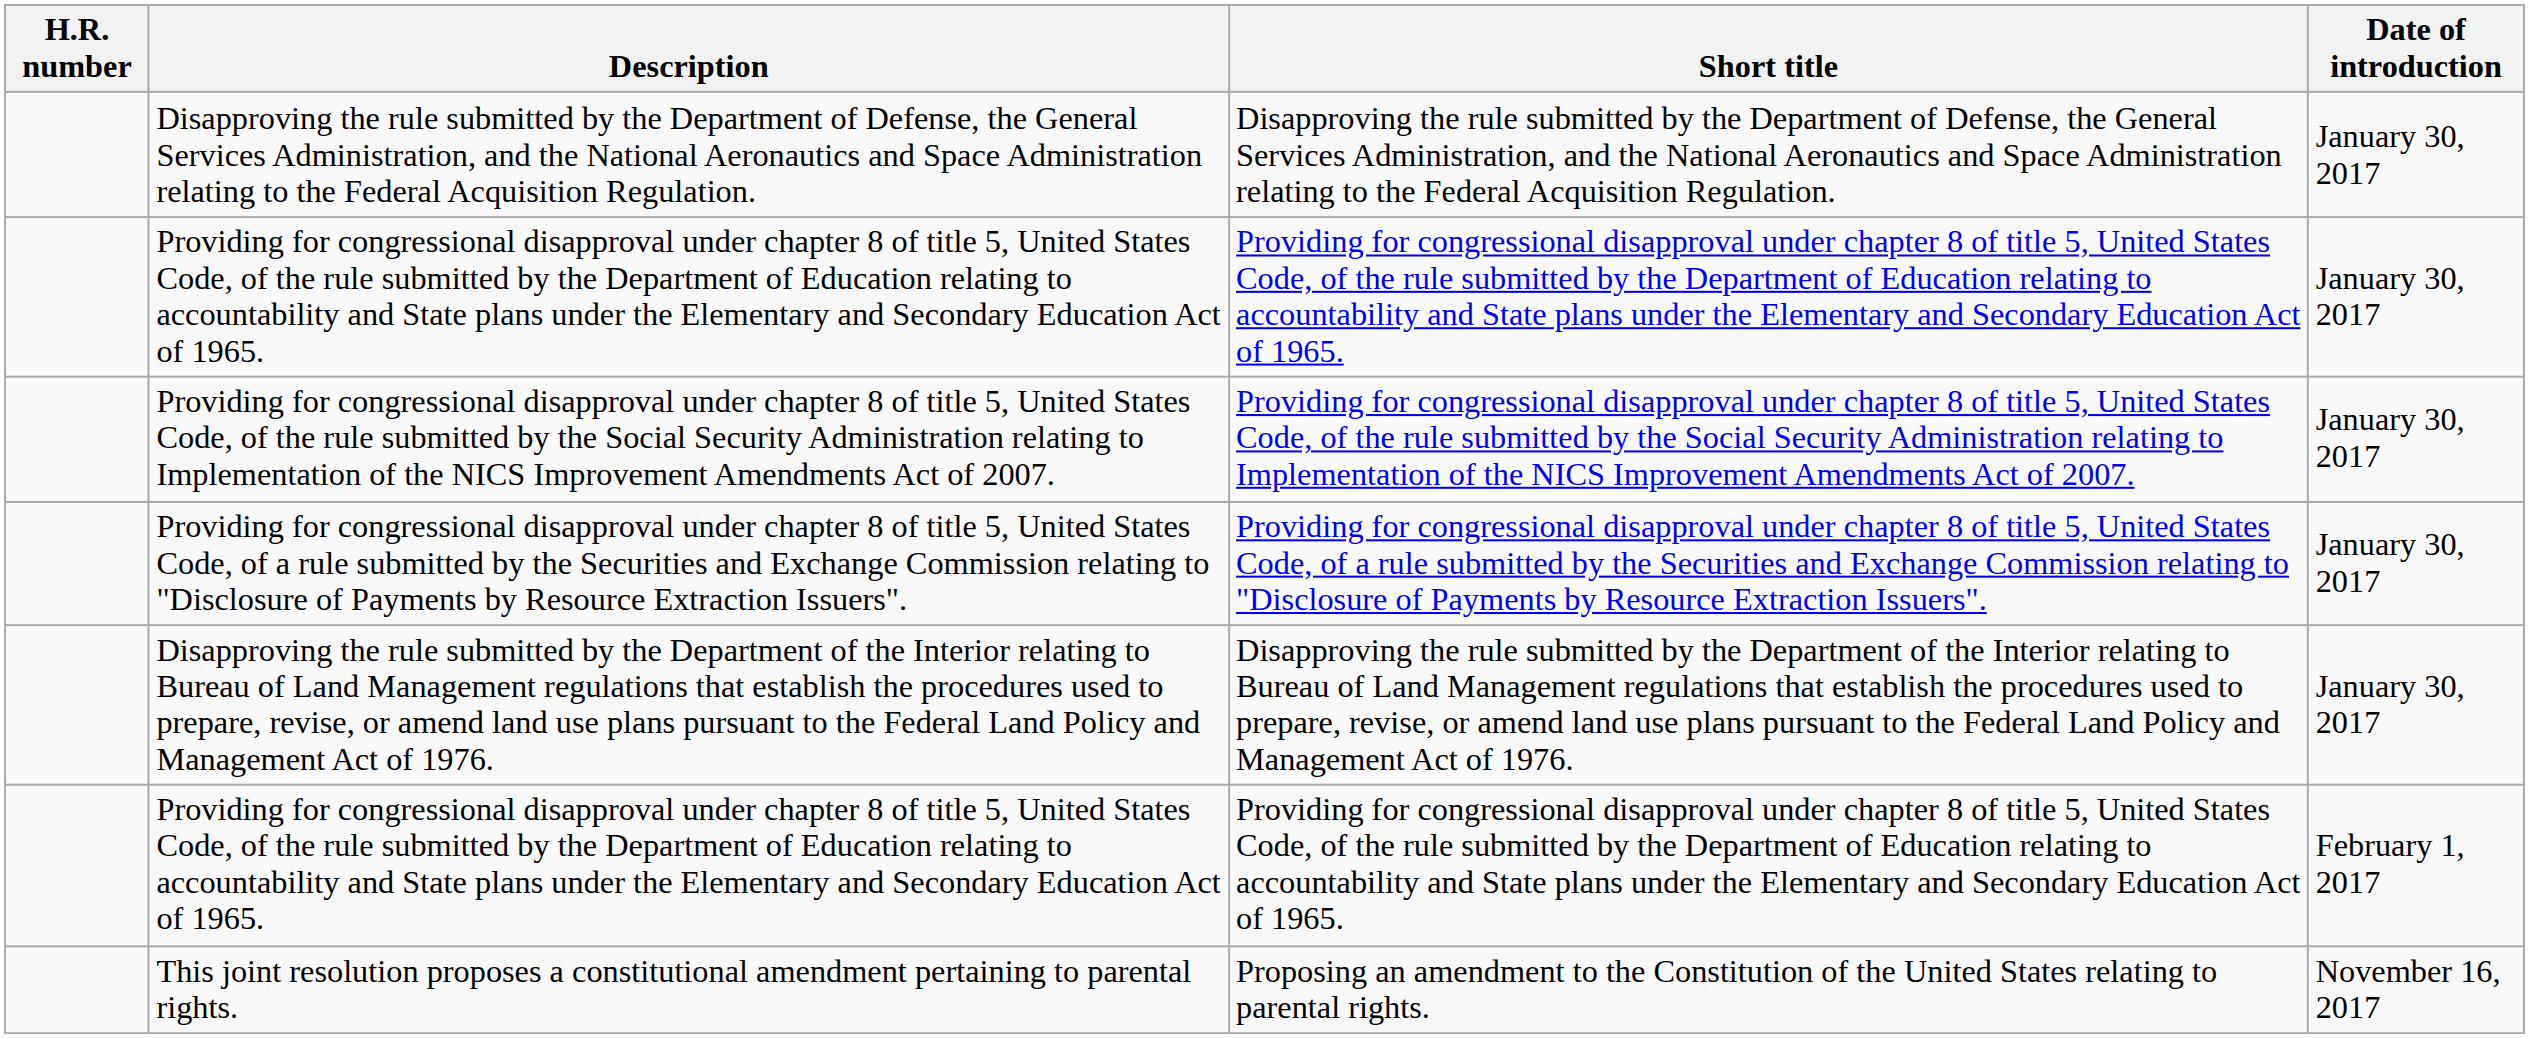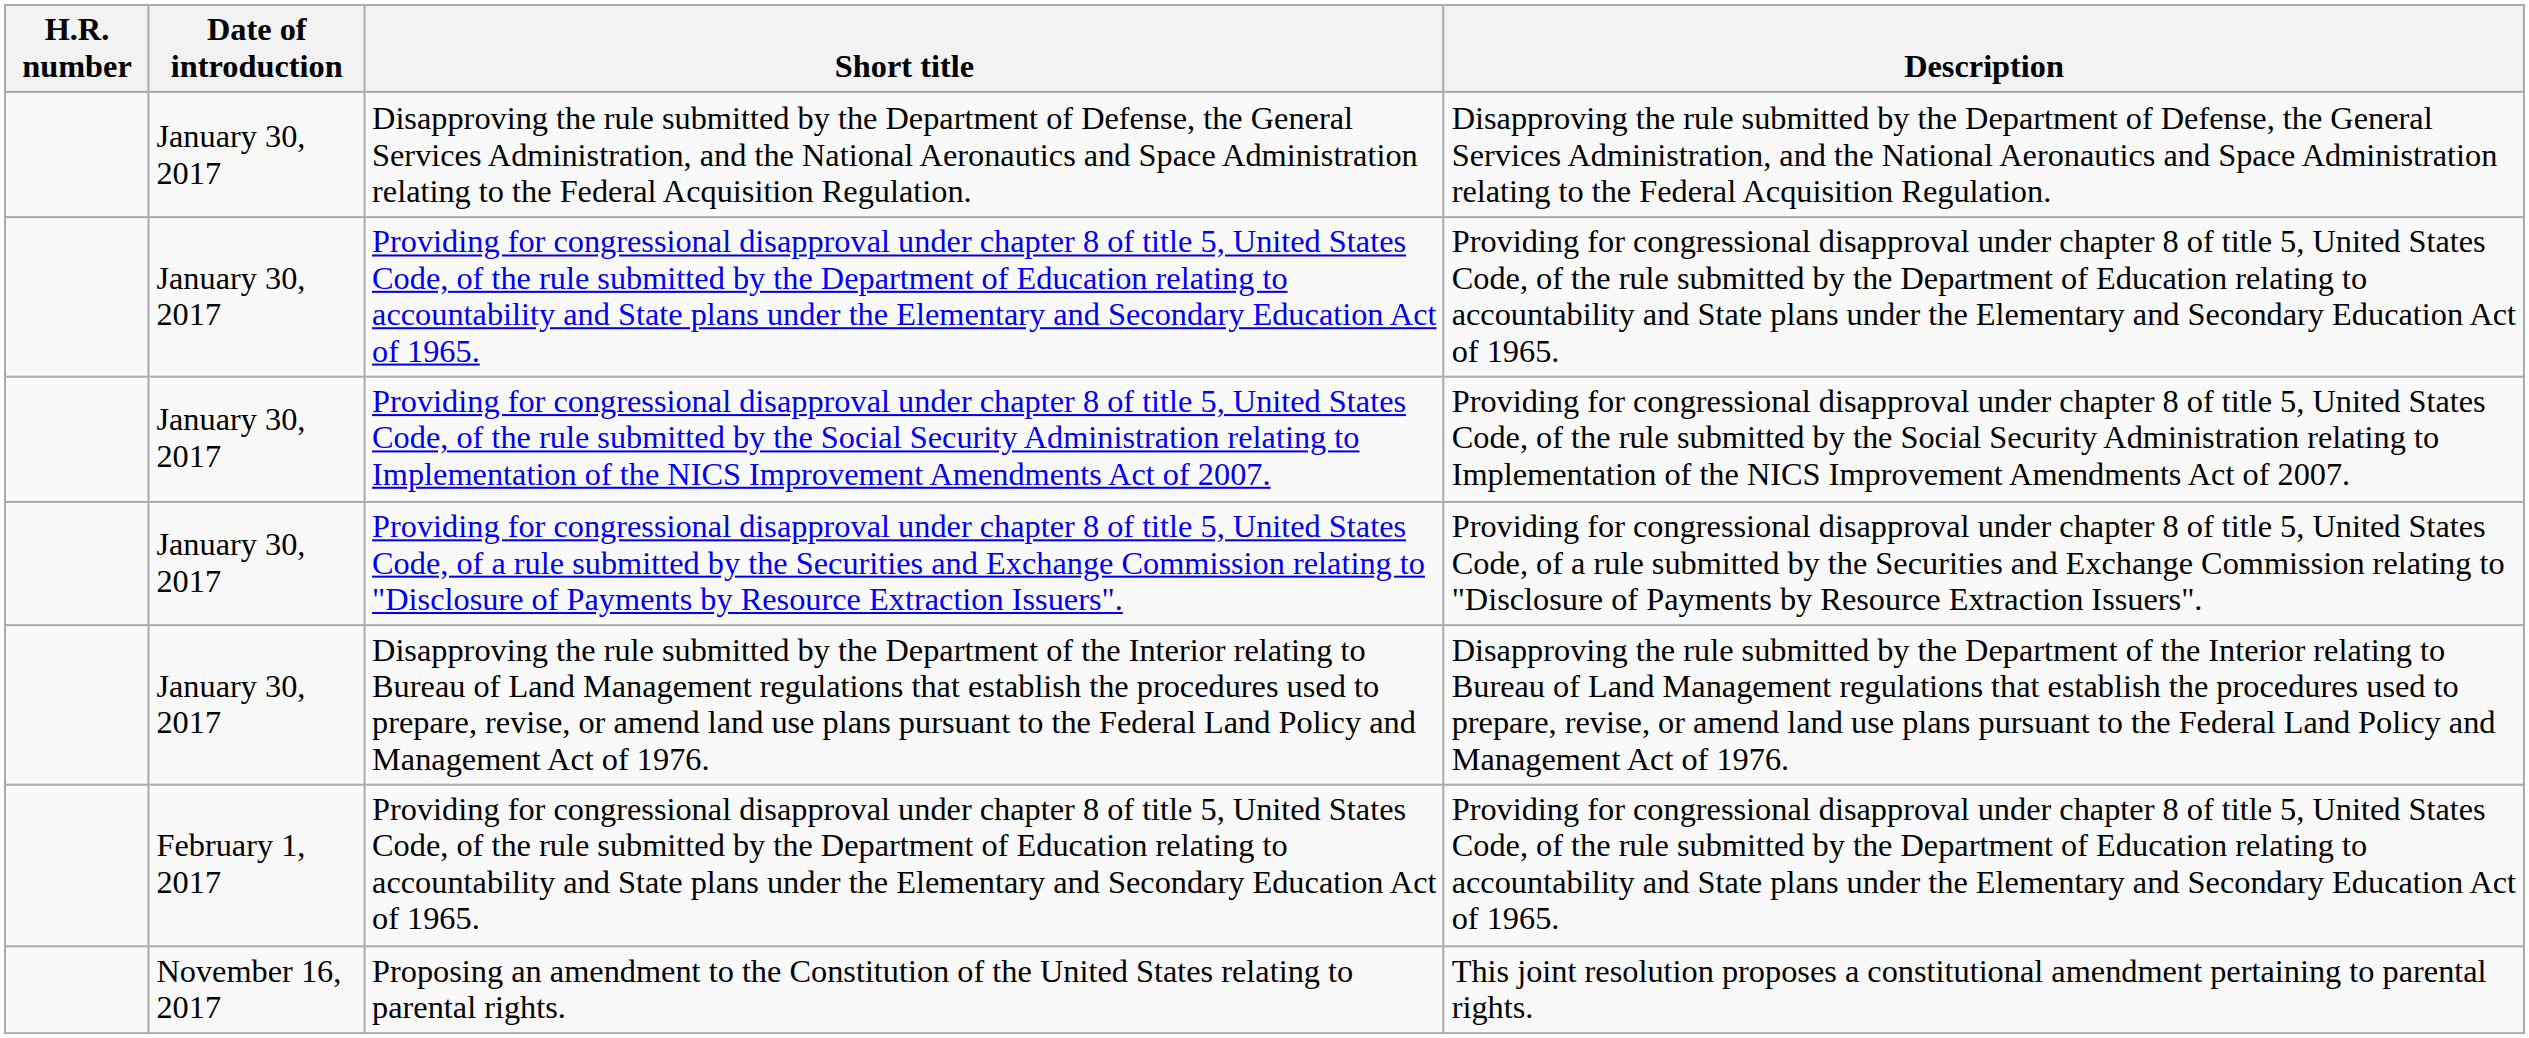columns swapped: (2416, 48) <-> (689, 66)
